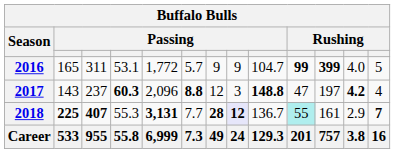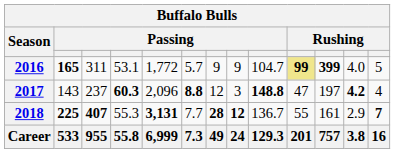(68, 68) normal -> (68, 68) bold
(301, 68) no background -> (301, 68) khaki background
(238, 113) lavender background -> (238, 113) no background
(301, 113) paleturquoise background -> (301, 113) no background
